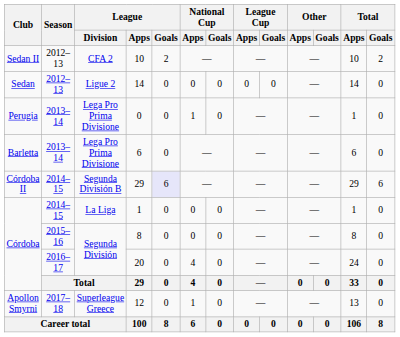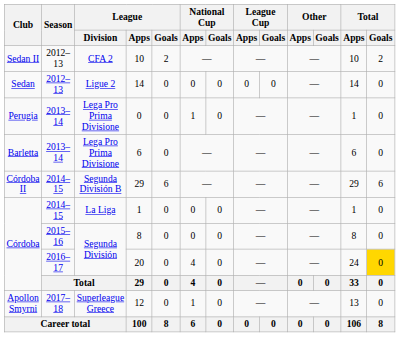(166, 184) lavender background -> (166, 184) no background
(381, 262) no background -> (381, 262) gold background
